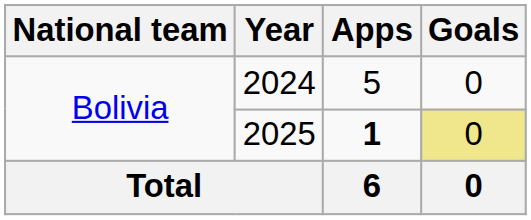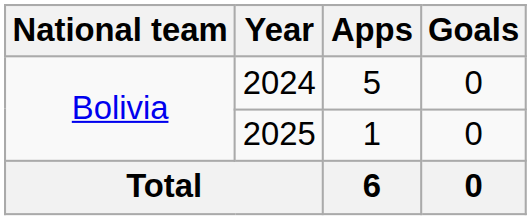(372, 134) bold -> (372, 134) normal
(474, 134) khaki background -> (474, 134) no background
